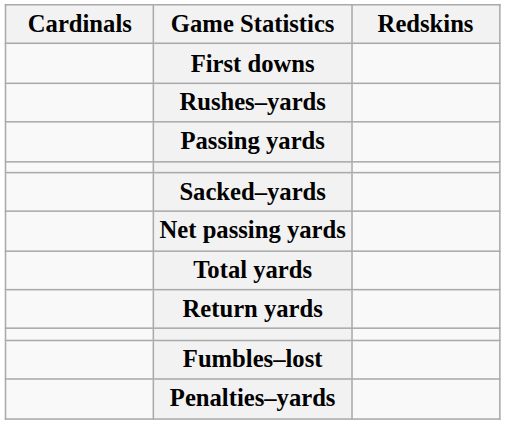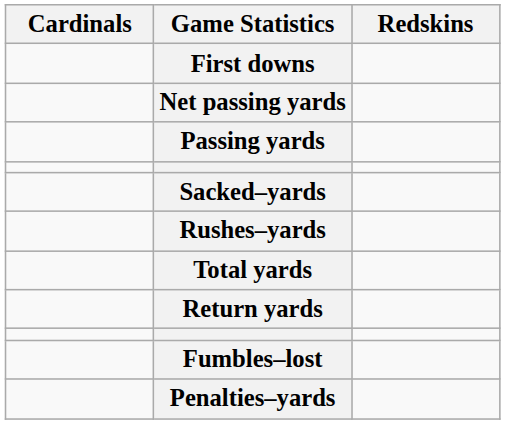rows swapped: (80, 102) <-> (80, 231)
